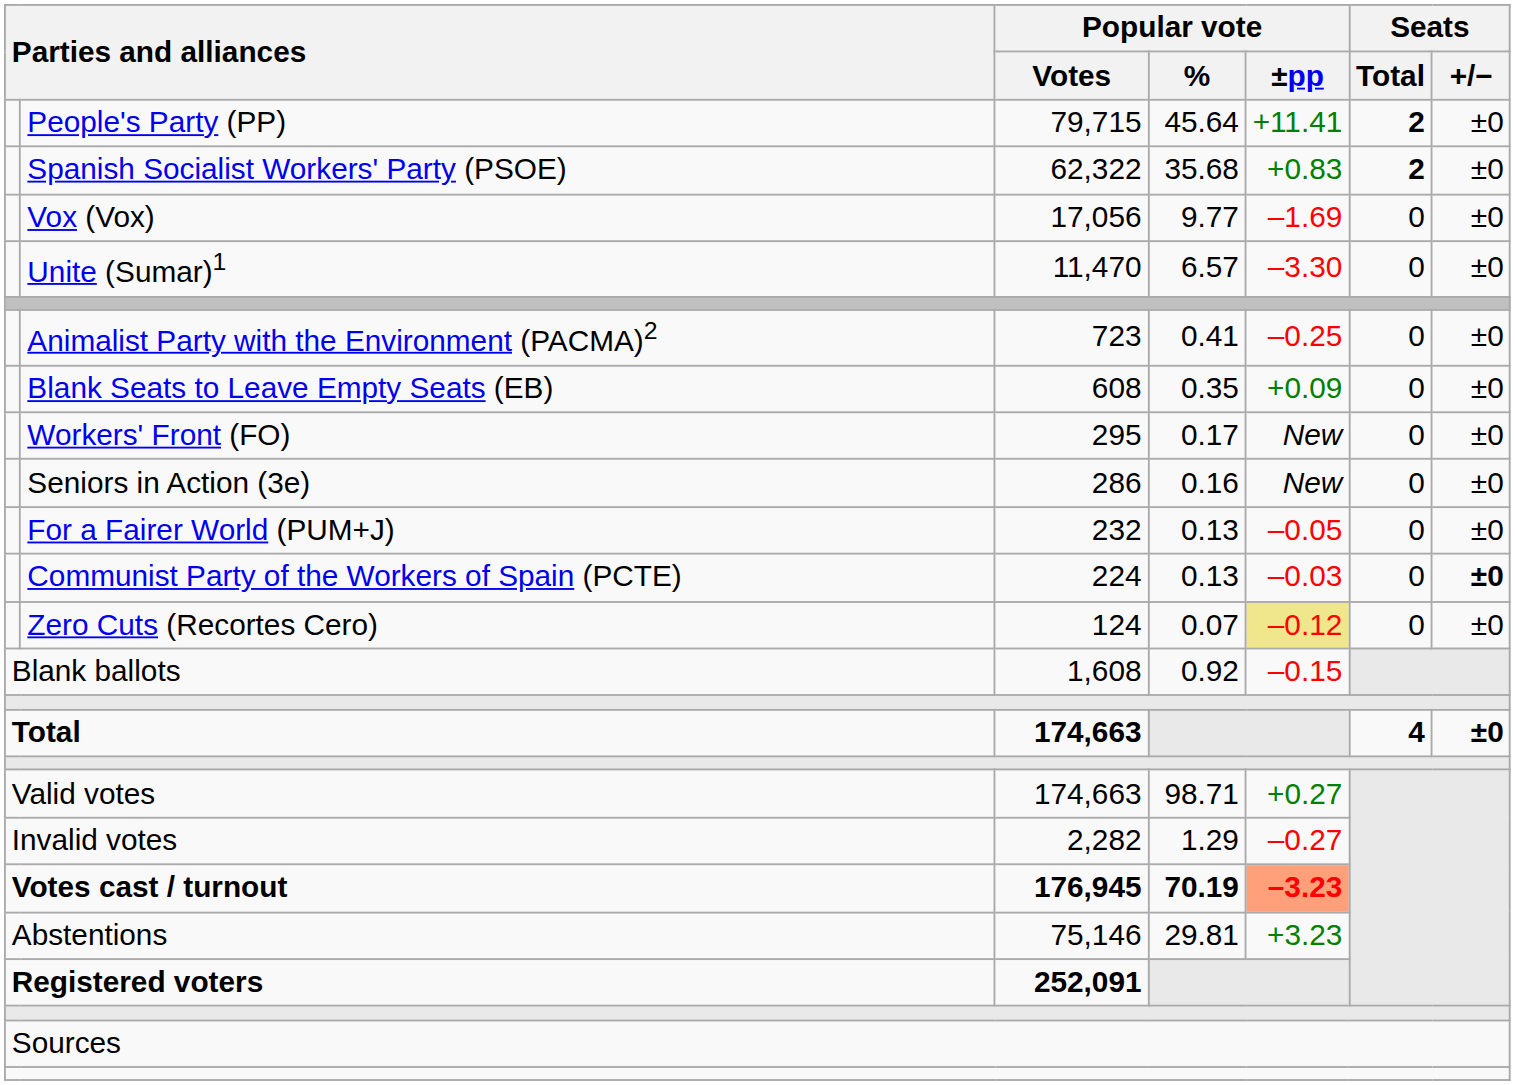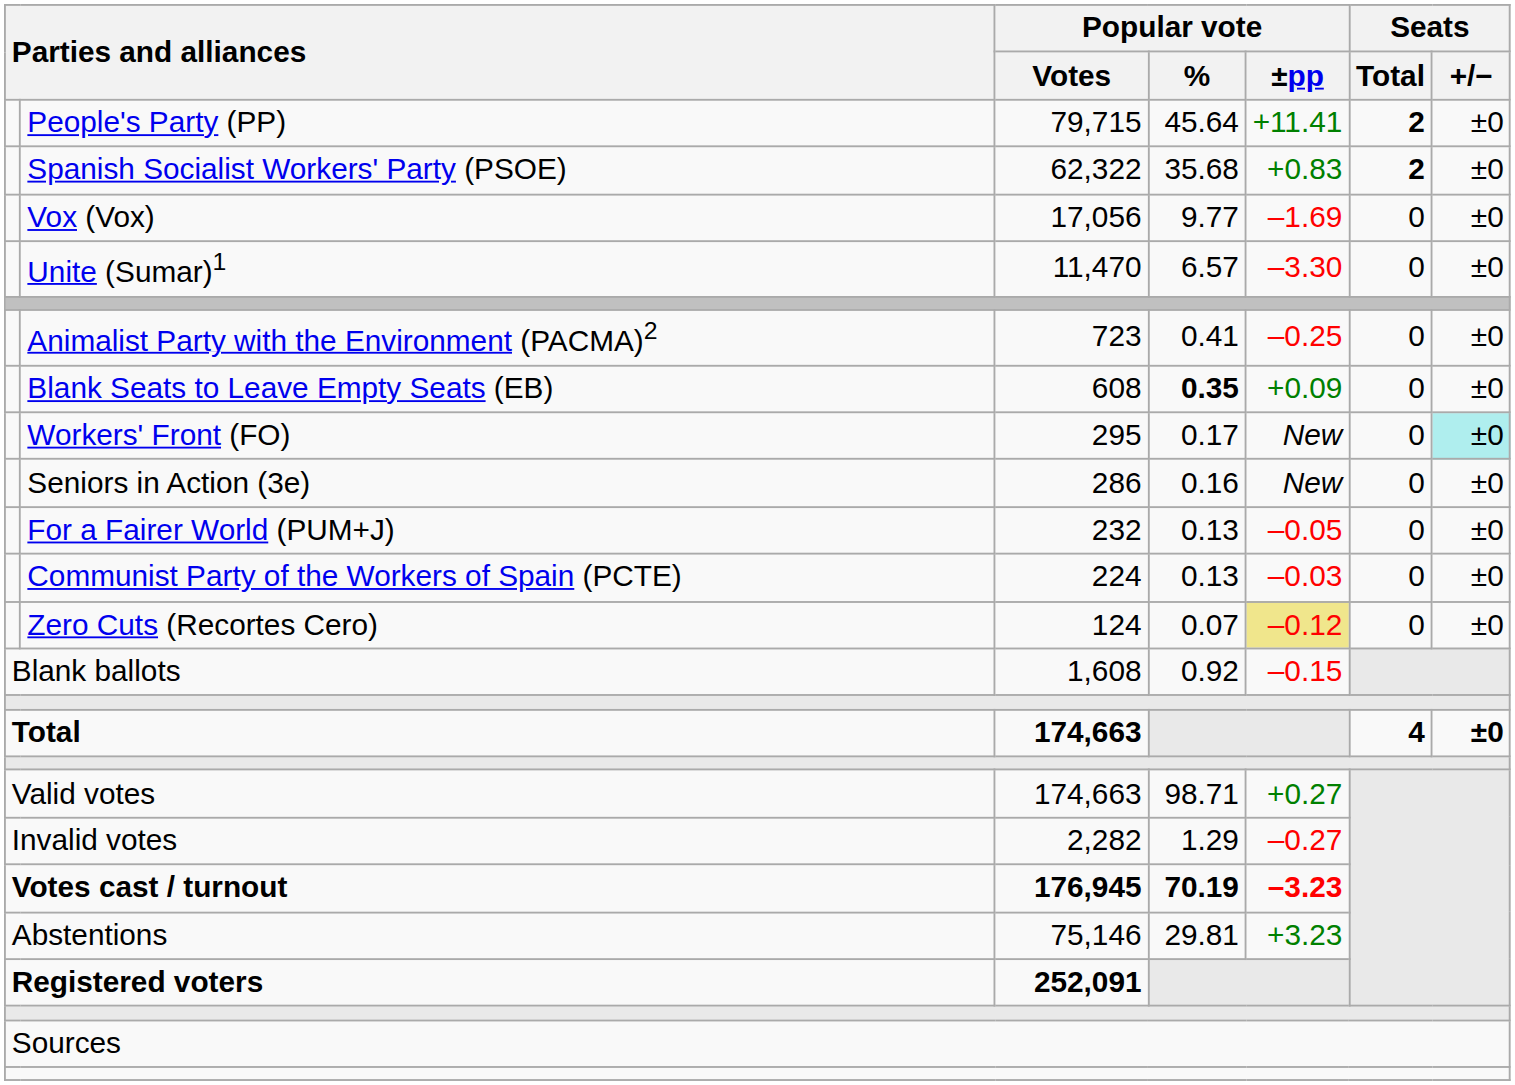(1210, 388) normal -> (1210, 388) bold
(1487, 435) no background -> (1487, 435) paleturquoise background
(1487, 577) bold -> (1487, 577) normal
(1305, 887) lightsalmon background -> (1305, 887) no background
